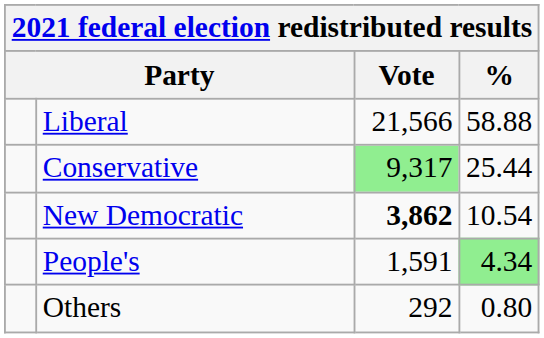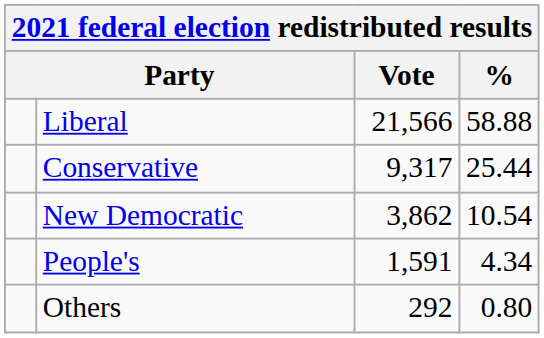(419, 167) lightgreen background -> (419, 167) no background
(419, 214) bold -> (419, 214) normal
(507, 261) lightgreen background -> (507, 261) no background
